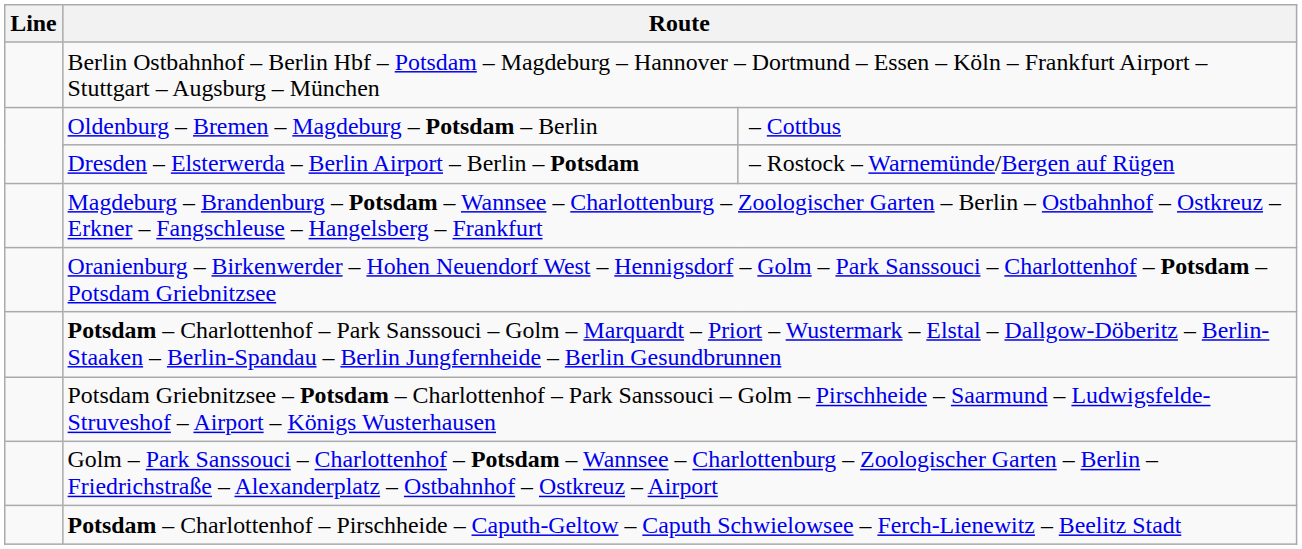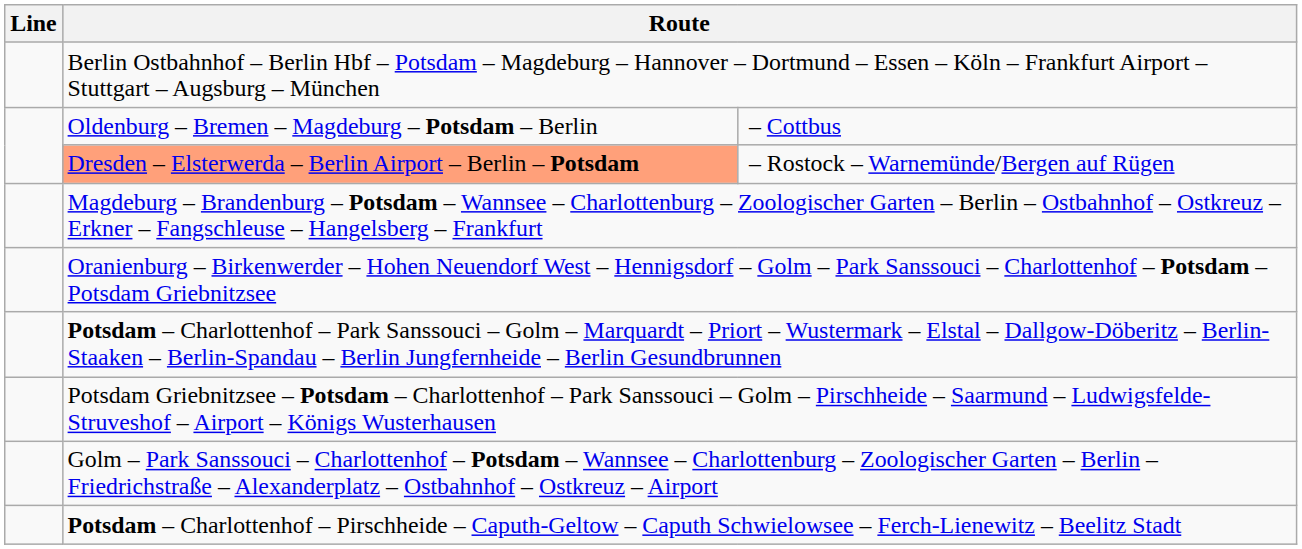(353, 163) no background -> (353, 163) lightsalmon background
